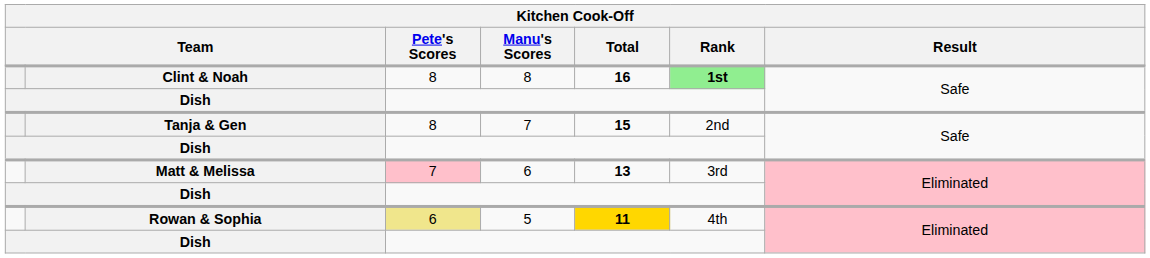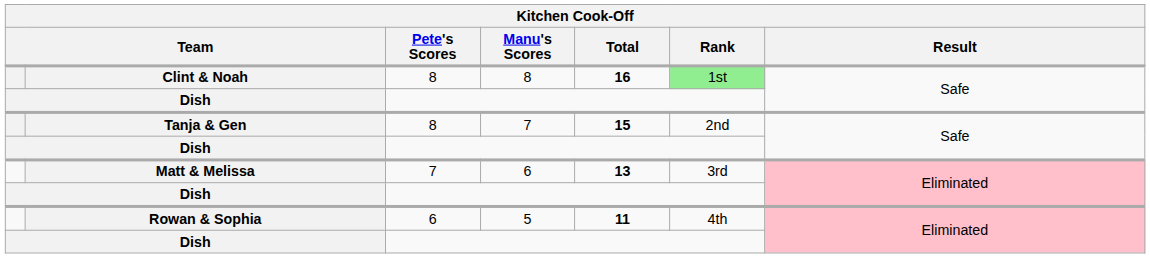(717, 78) bold -> (717, 78) normal
(433, 172) pink background -> (433, 172) no background
(433, 219) khaki background -> (433, 219) no background
(623, 219) gold background -> (623, 219) no background
